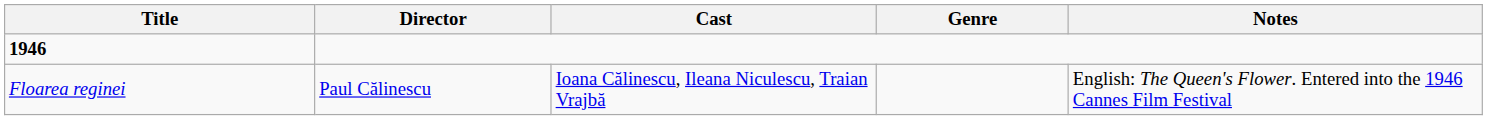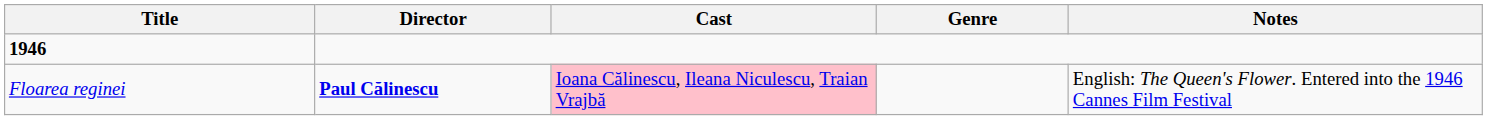(375, 89) normal -> (379, 89) bold
(712, 89) no background -> (712, 89) pink background
